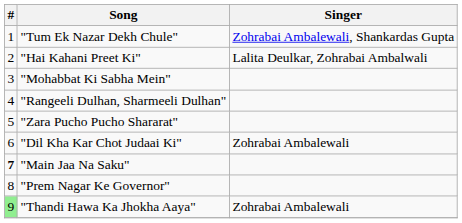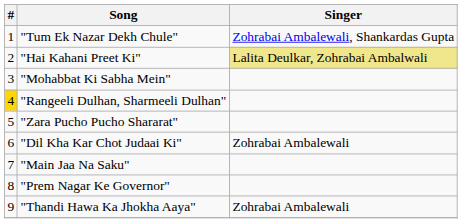(330, 57) no background -> (330, 57) khaki background
(11, 100) no background -> (11, 100) gold background
(11, 164) bold -> (11, 164) normal
(11, 206) lightgreen background -> (11, 206) no background
